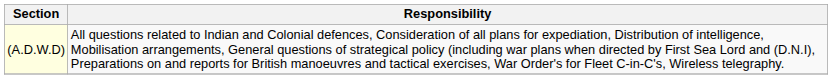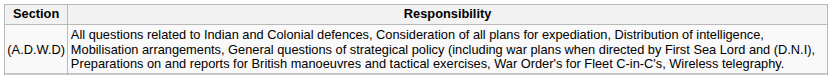(36, 49) lightyellow background -> (36, 49) no background
